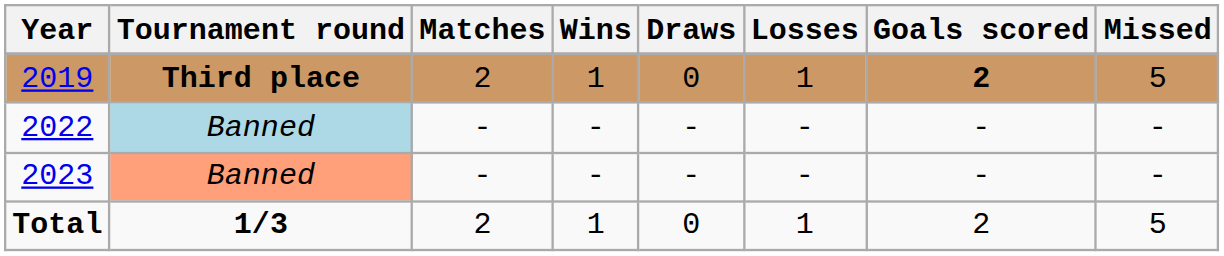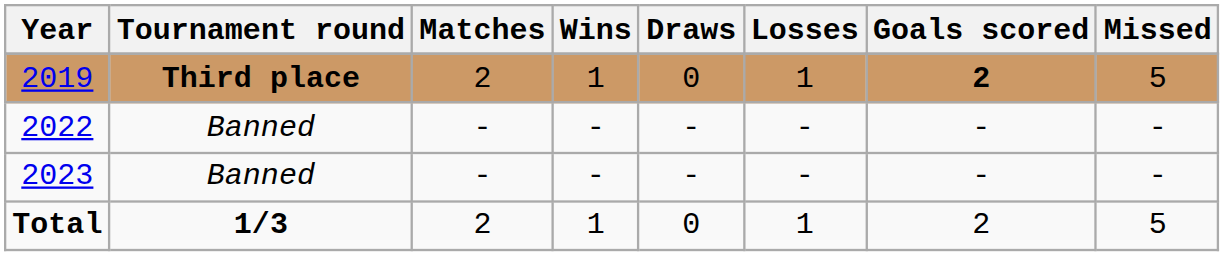(261, 128) lightblue background -> (261, 128) no background
(261, 176) lightsalmon background -> (261, 176) no background
